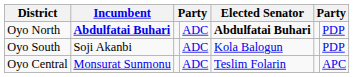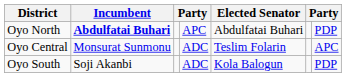(195, 30) ADC -> (194, 30) APC
(262, 30) bold -> (259, 30) normal
rows swapped: (38, 64) <-> (34, 47)
